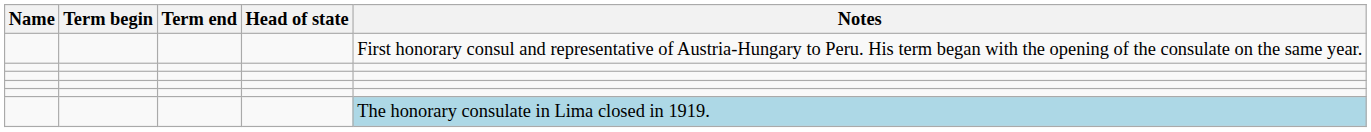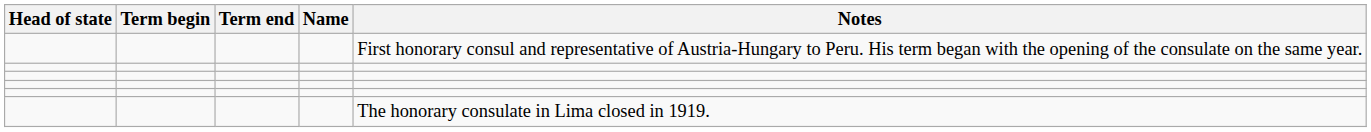columns swapped: (32, 19) <-> (297, 19)
(534, 111) lightblue background -> (534, 111) no background
